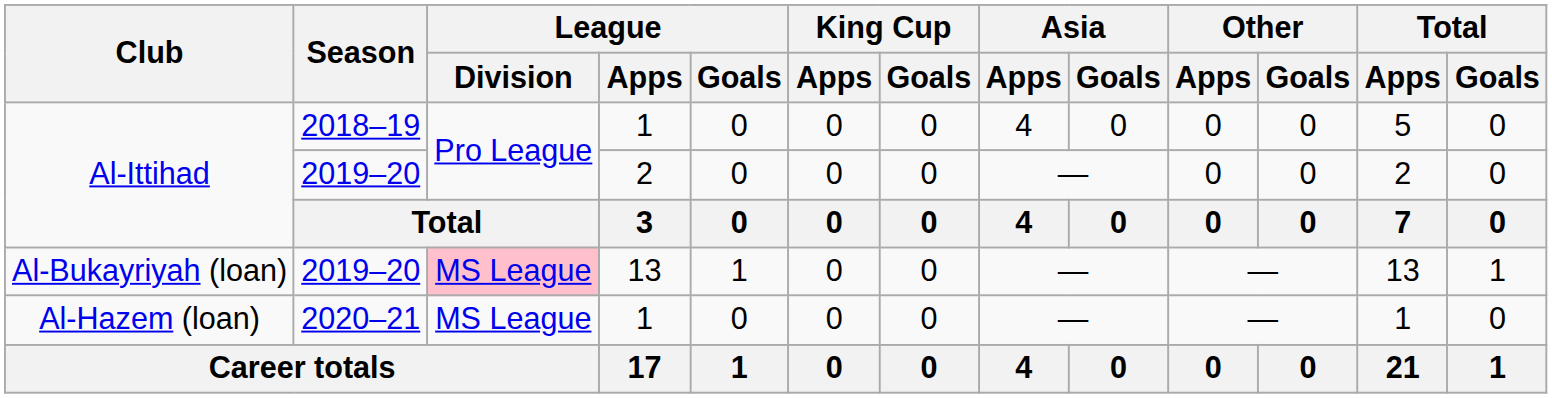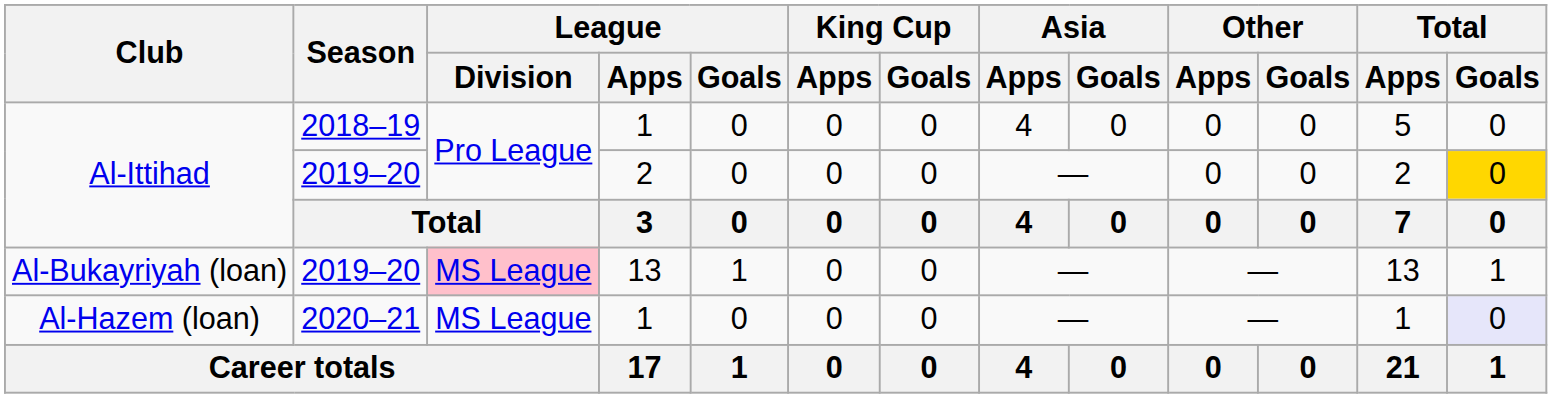(1497, 174) no background -> (1497, 174) gold background
(1497, 319) no background -> (1497, 319) lavender background
